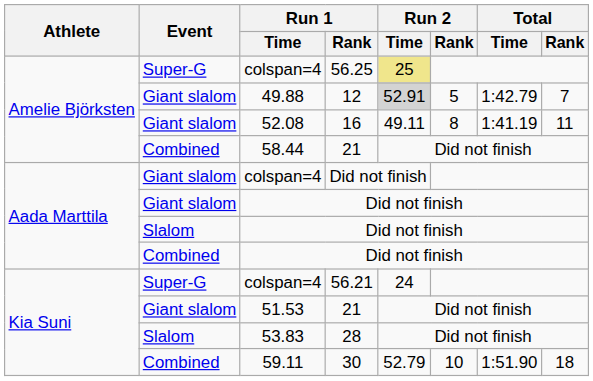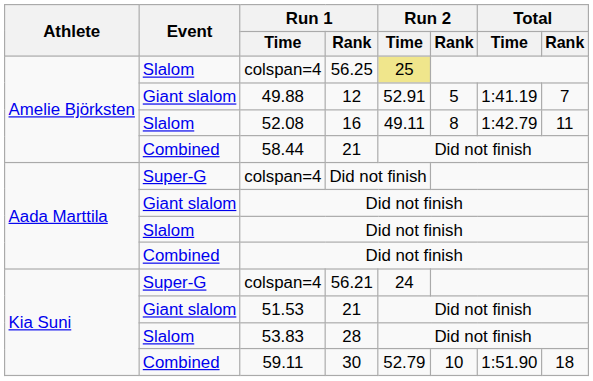(175, 70) Super-G -> (169, 70) Slalom
(404, 97) lightgrey background -> (404, 97) no background
(509, 97) 1:42.79 -> (509, 97) 1:41.19
(190, 123) Giant slalom -> (169, 123) Slalom
(509, 123) 1:41.19 -> (509, 123) 1:42.79
(190, 176) Giant slalom -> (175, 176) Super-G
